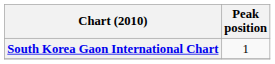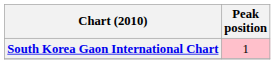(246, 48) no background -> (246, 48) pink background
